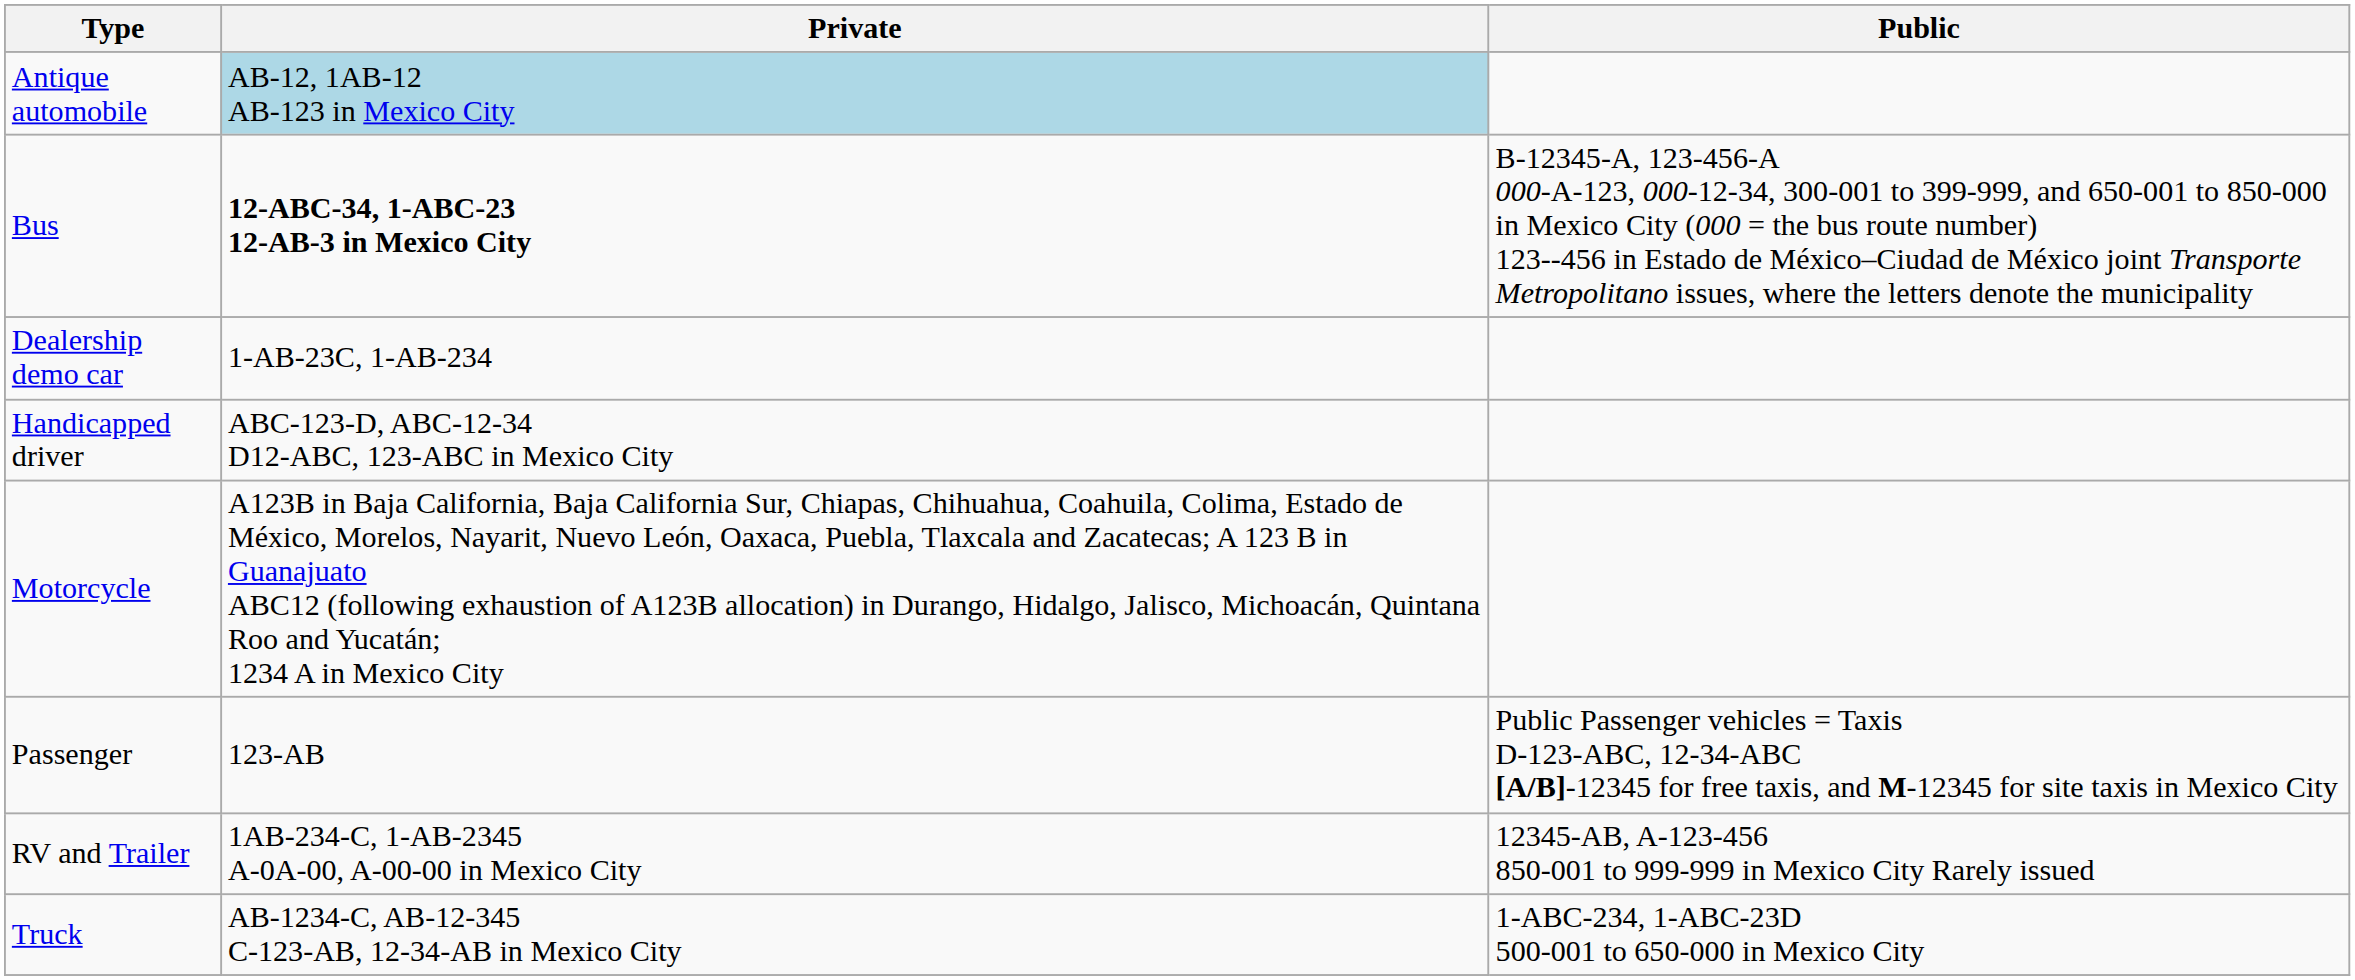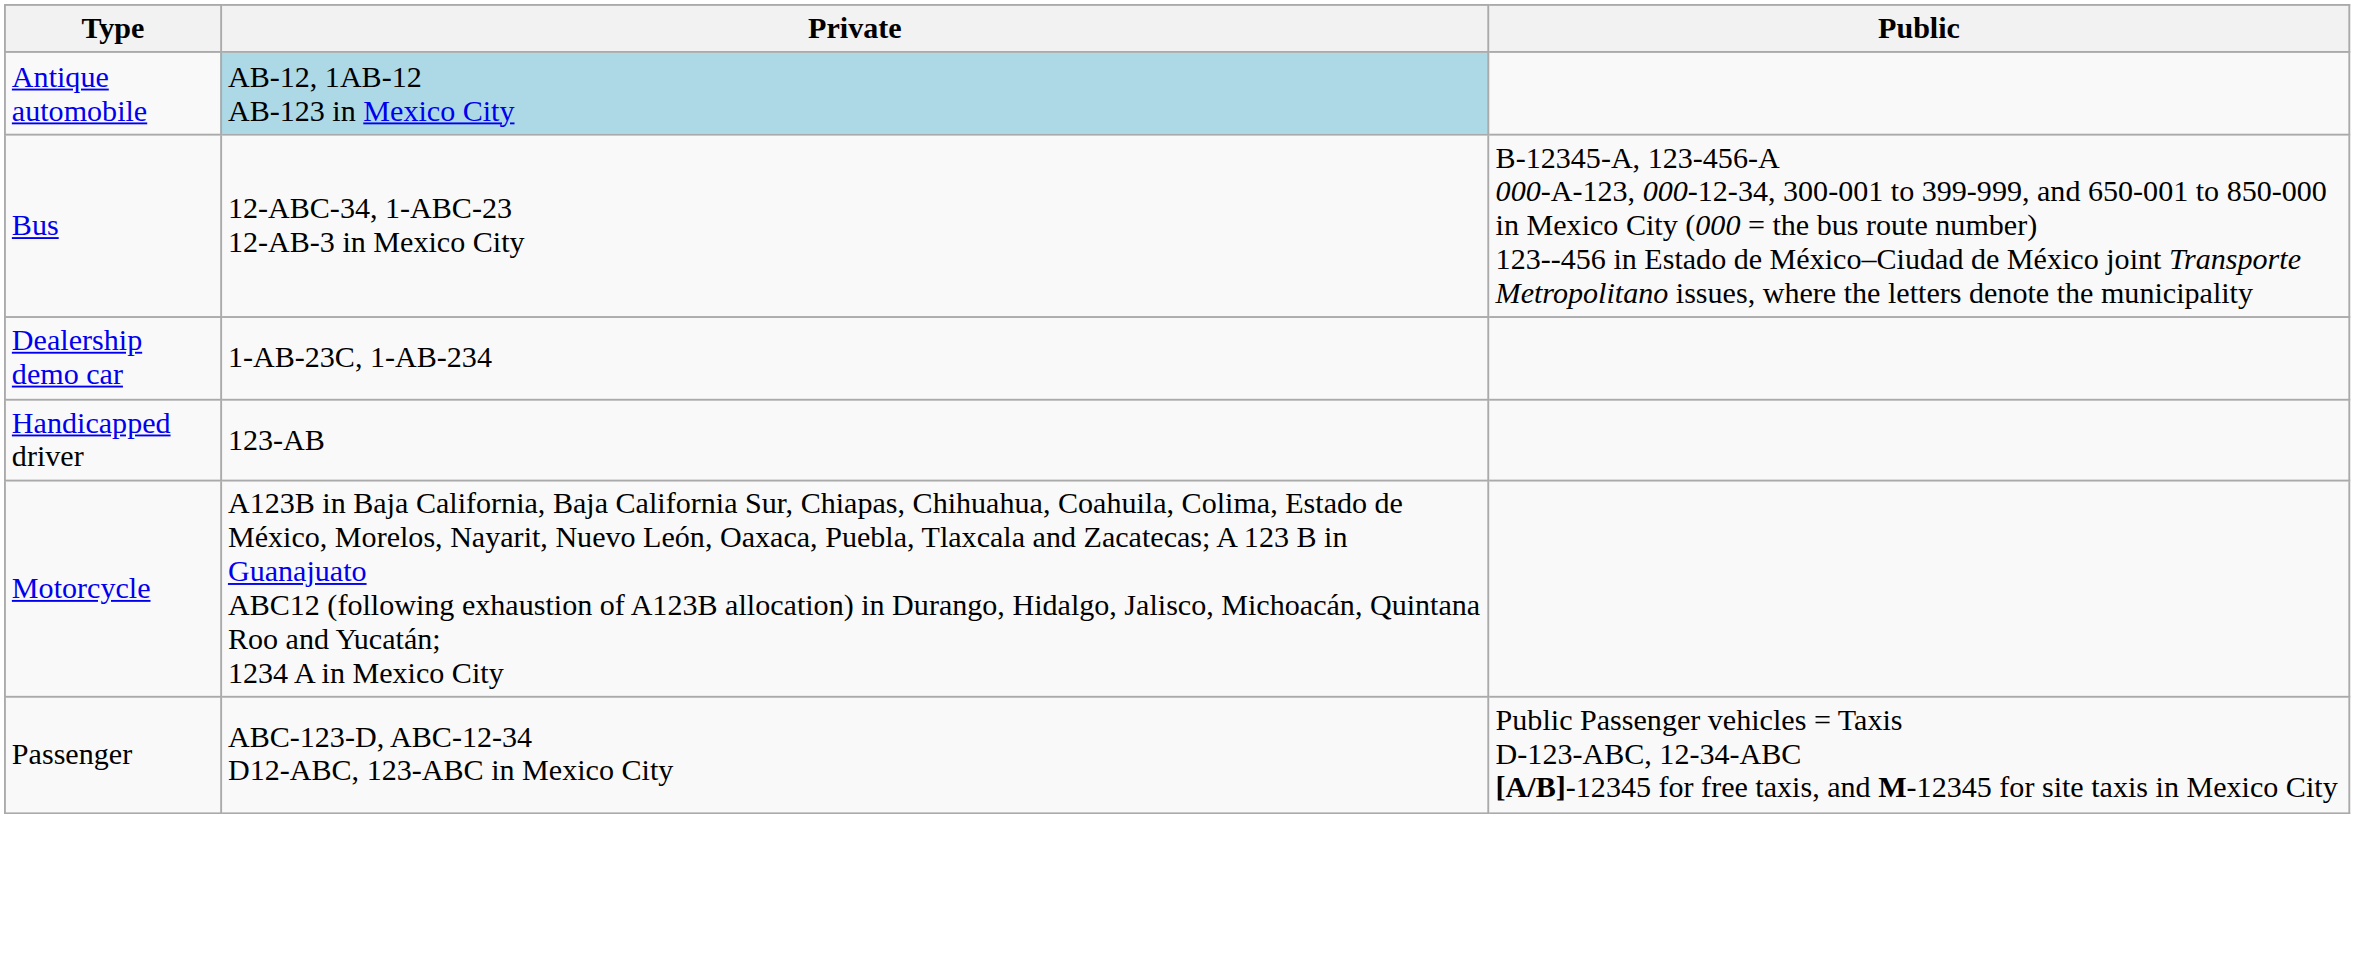(380, 225) bold -> (376, 225) normal
(451, 439) ABC-123-D, ABC-12-34 D12-ABC, 123-ABC in Mexico City -> (276, 439) 123-AB
(276, 754) 123-AB -> (451, 754) ABC-123-D, ABC-12-34 D12-ABC, 123-ABC in Mexico City
- row: (101, 852)
- row: (47, 934)
